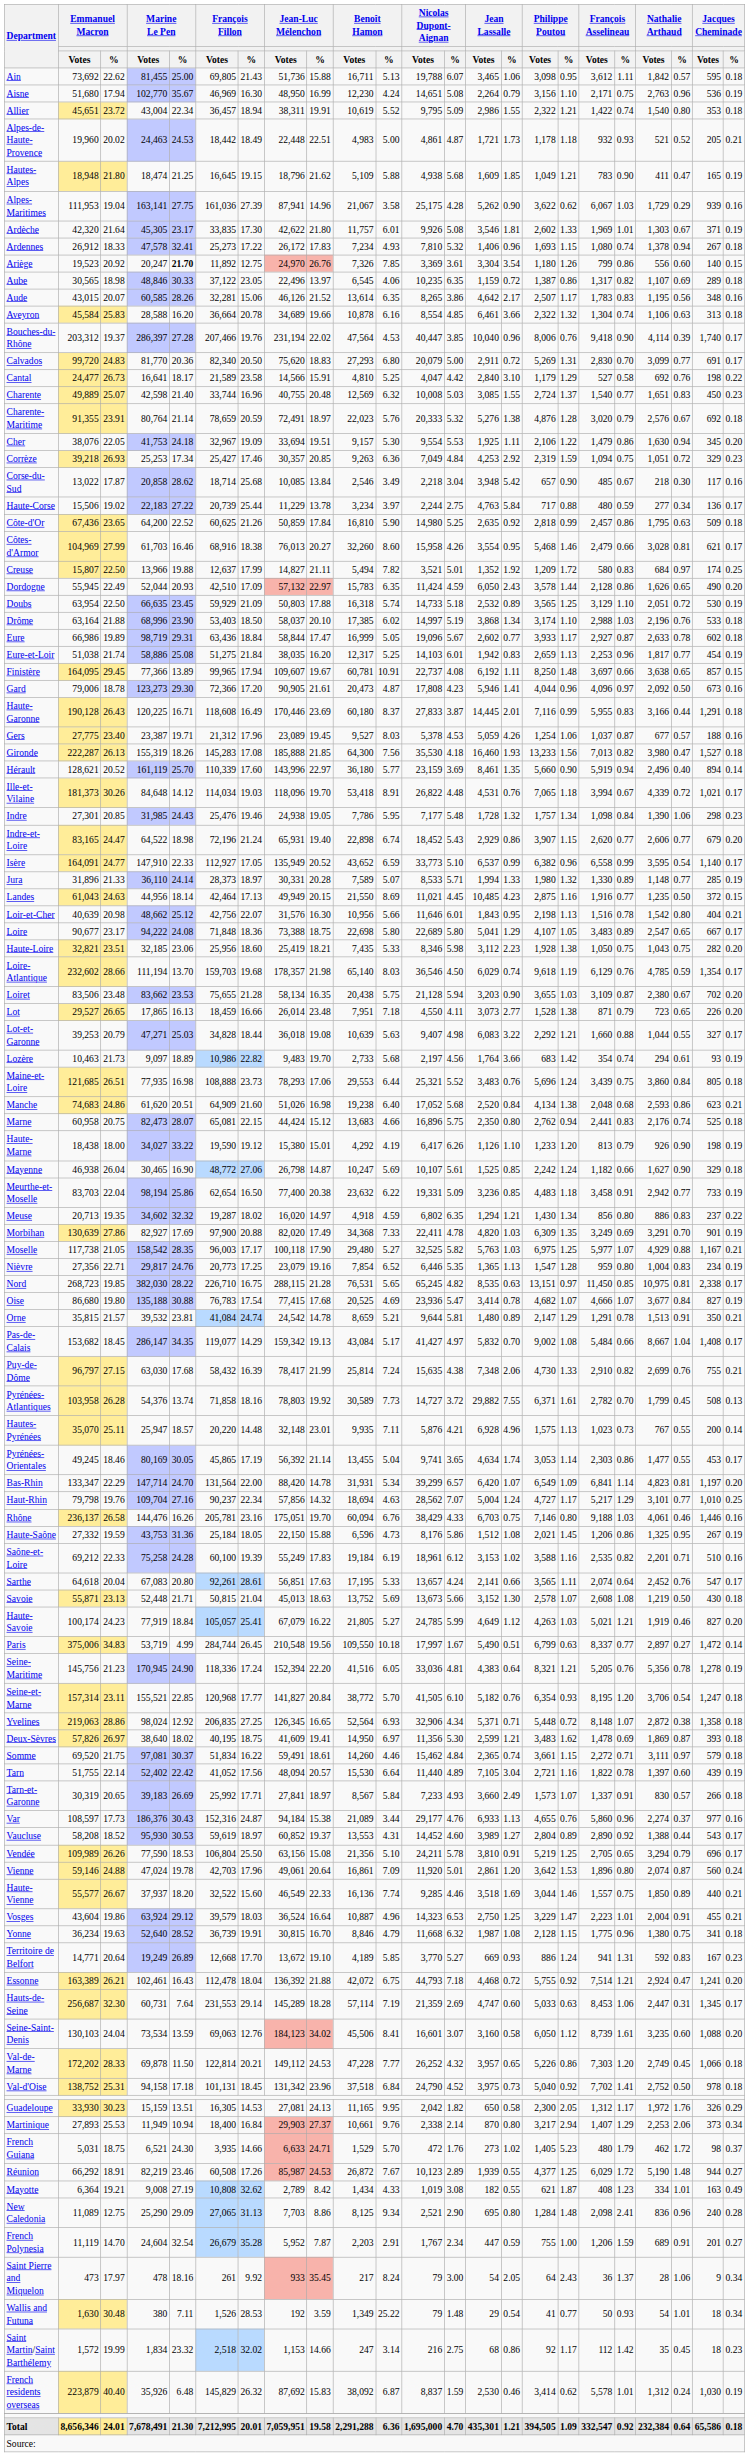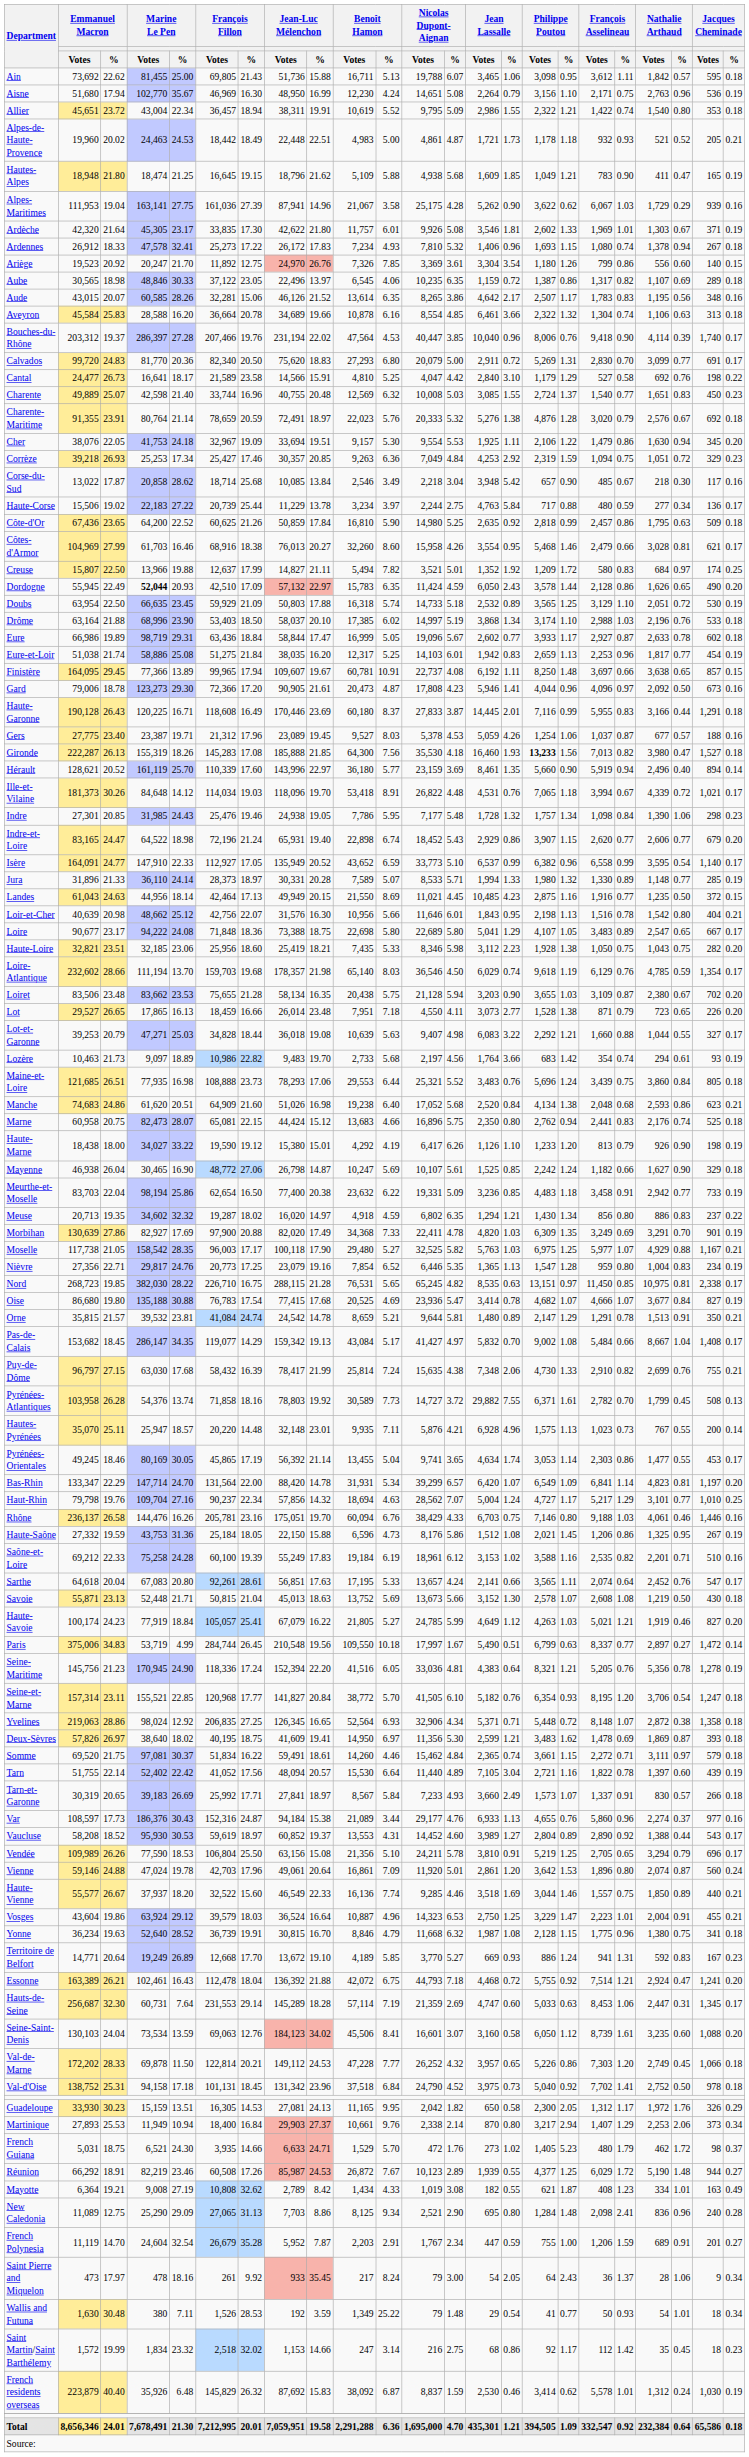(183, 263) bold -> (183, 263) normal
(154, 586) normal -> (154, 586) bold
(543, 752) normal -> (543, 752) bold
